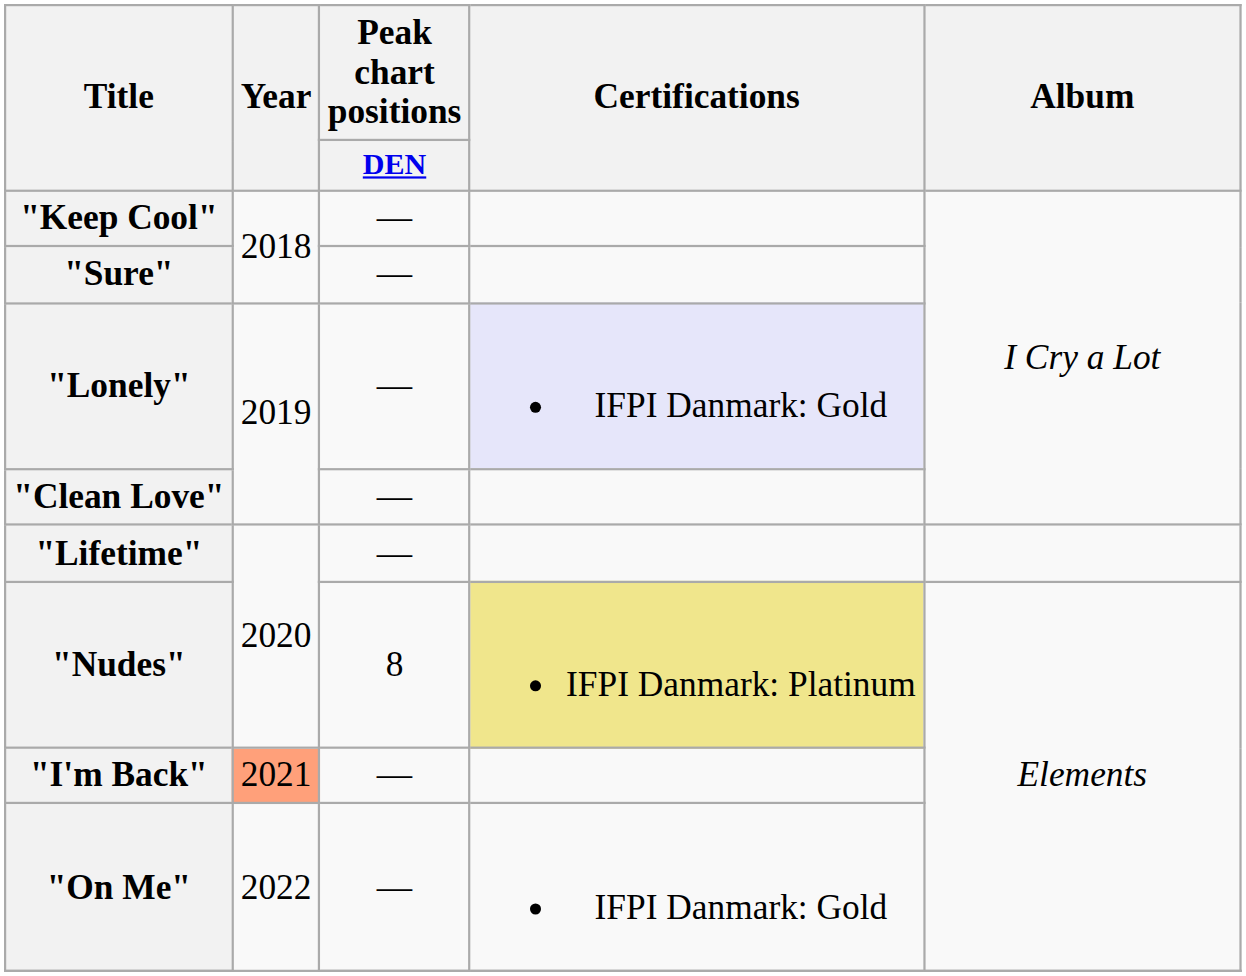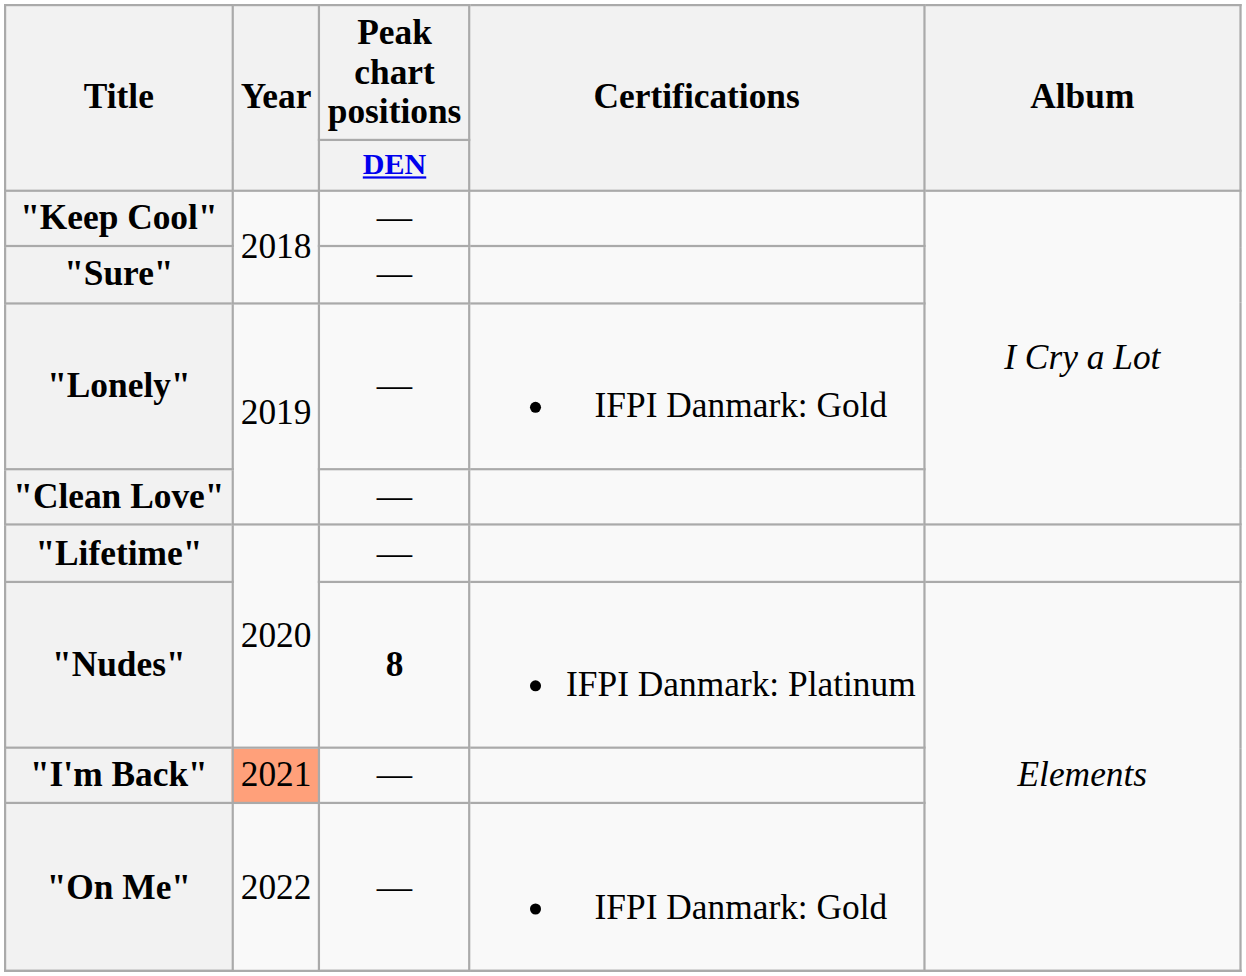(697, 406) lavender background -> (697, 406) no background
(395, 663) normal -> (395, 663) bold
(697, 684) khaki background -> (697, 684) no background
